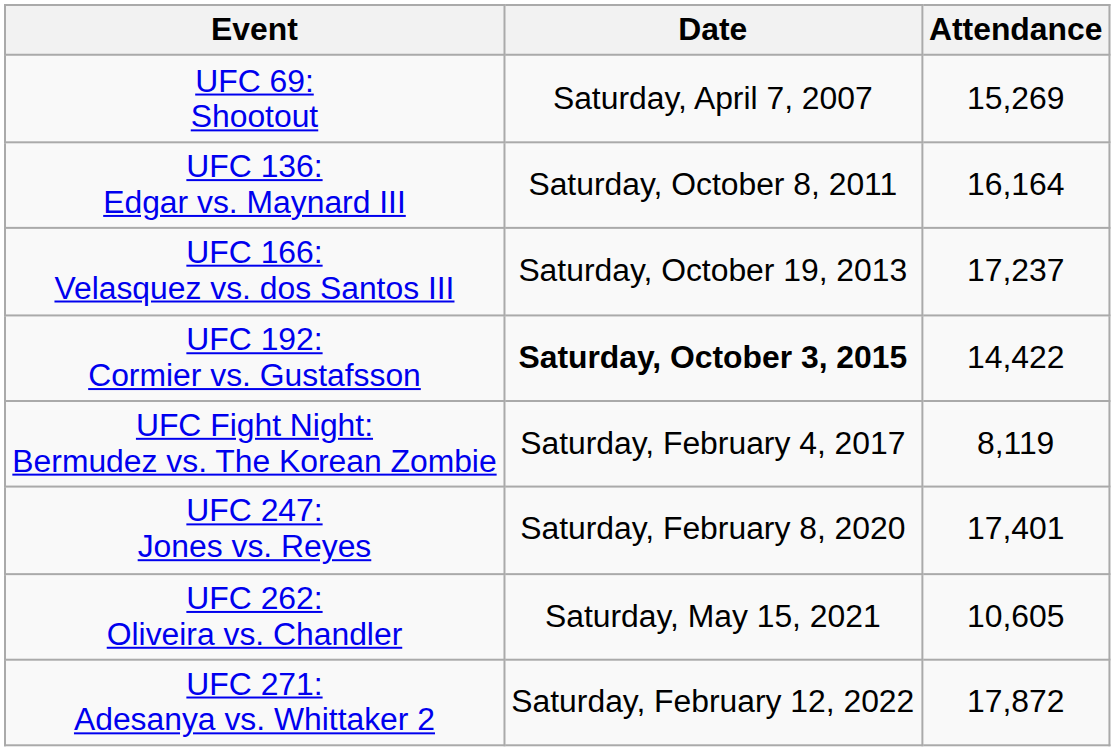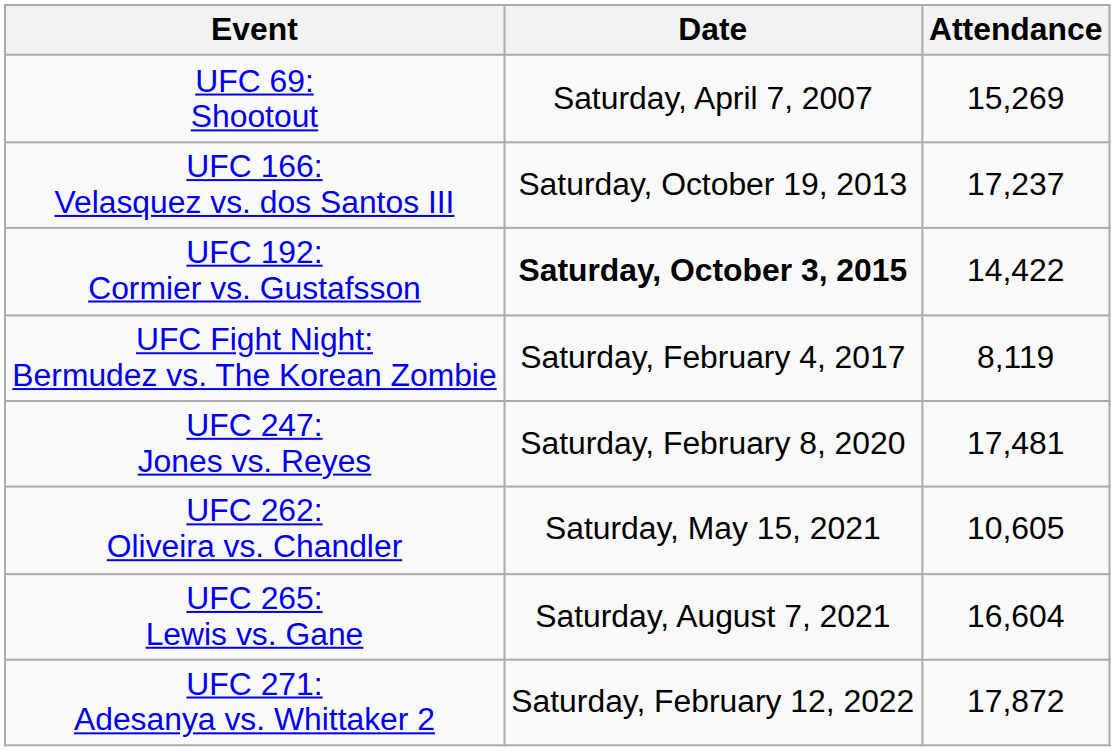- row: (254, 184)
(1016, 529) 17,401 -> (1016, 443) 17,481
+ row: (254, 616)
